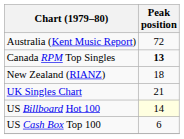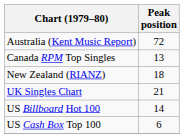(159, 58) bold -> (159, 58) normal
(159, 108) lightyellow background -> (159, 108) no background
